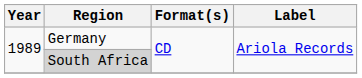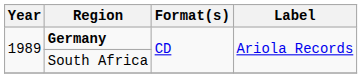(77, 39) normal -> (77, 39) bold
(98, 61) lightgrey background -> (98, 61) no background
